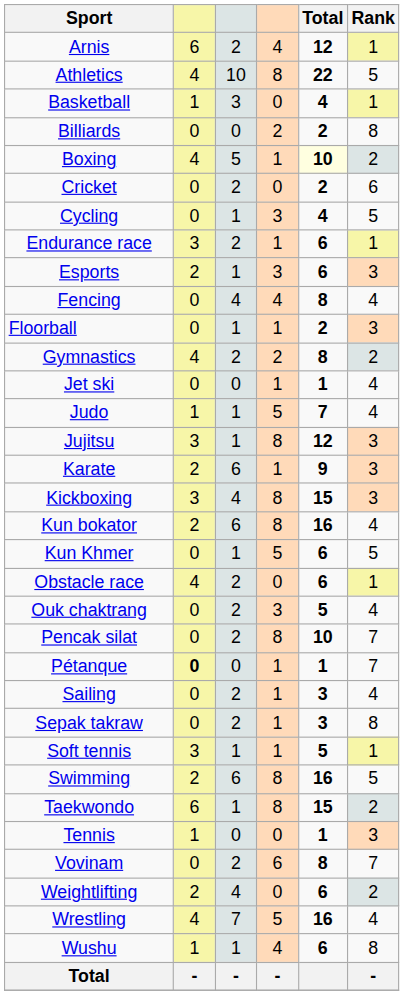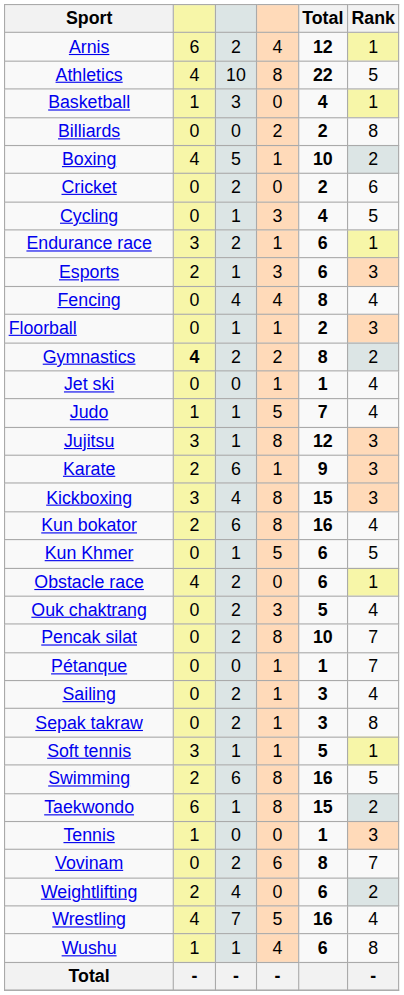(323, 159) lightyellow background -> (323, 159) no background
(194, 356) normal -> (194, 356) bold
(194, 666) bold -> (194, 666) normal
